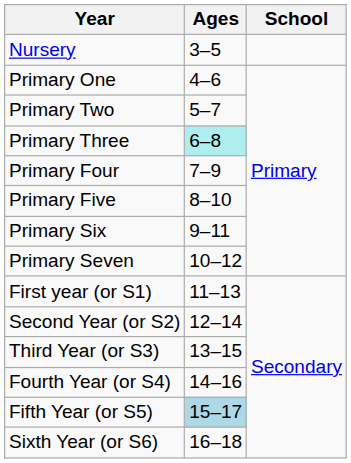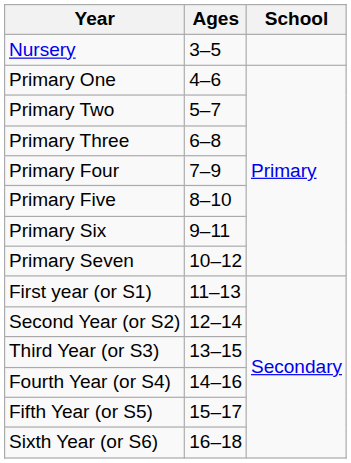(205, 140) paleturquoise background -> (205, 140) no background
(216, 412) lightblue background -> (216, 412) no background
